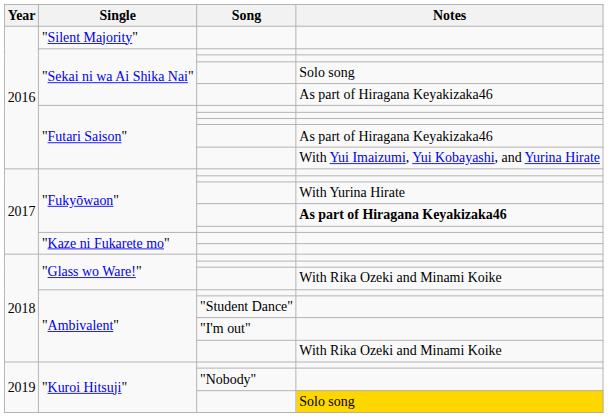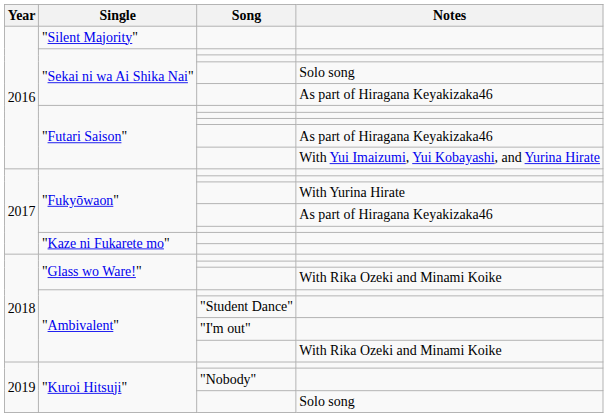(403, 214) bold -> (396, 214) normal
(327, 401) gold background -> (327, 401) no background
